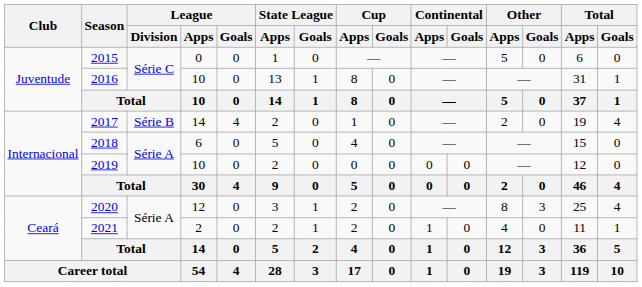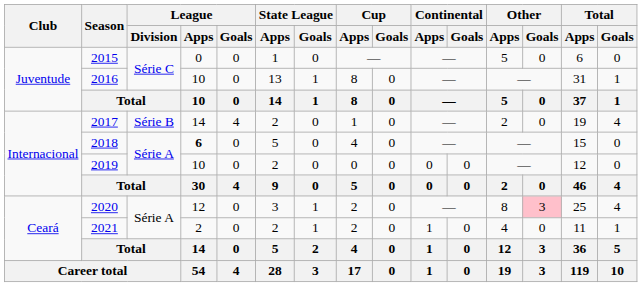(199, 143) normal -> (199, 143) bold
(542, 206) no background -> (542, 206) pink background
